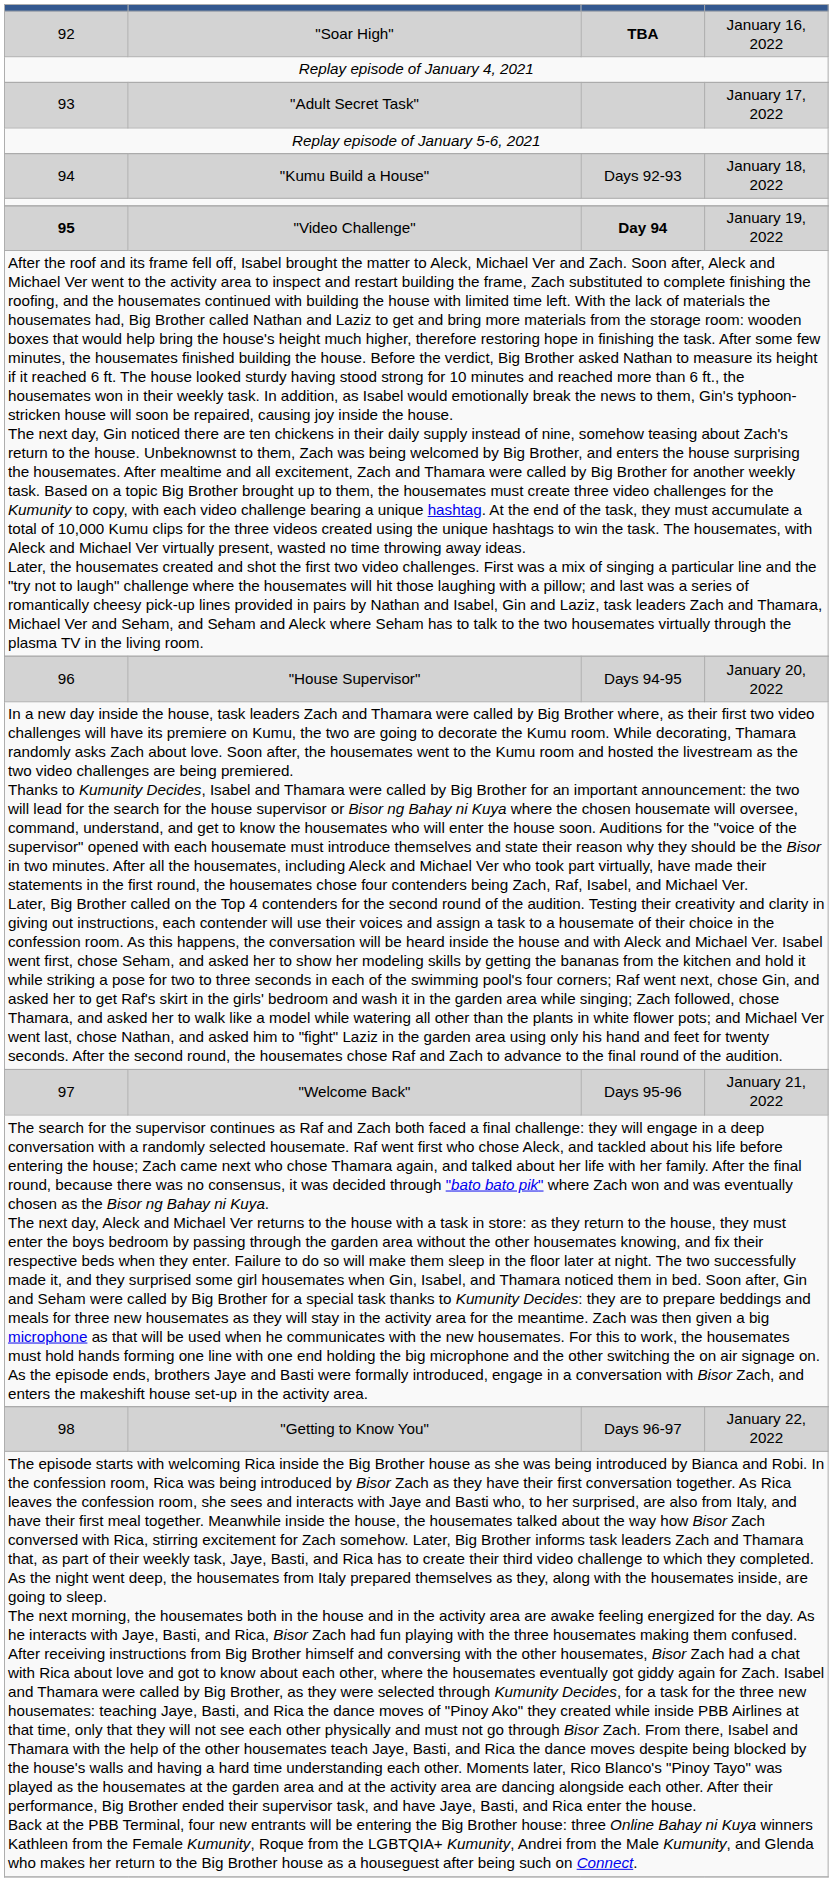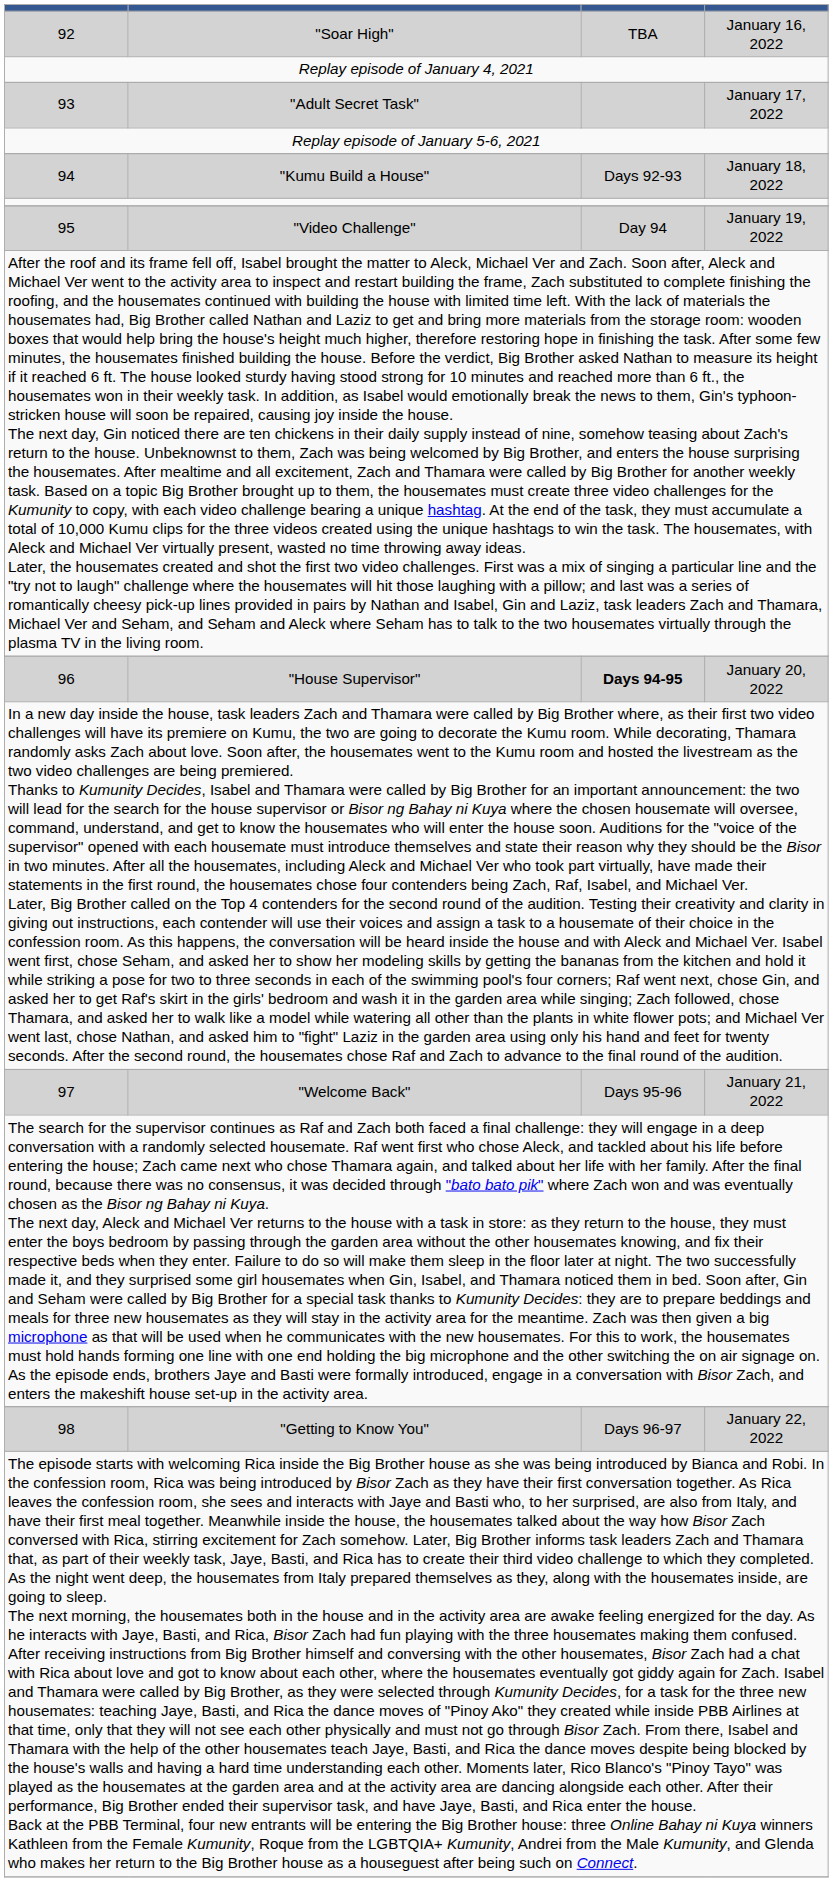(643, 34) bold -> (643, 34) normal
(66, 228) bold -> (66, 228) normal
(643, 228) bold -> (643, 228) normal
(643, 679) normal -> (643, 679) bold
